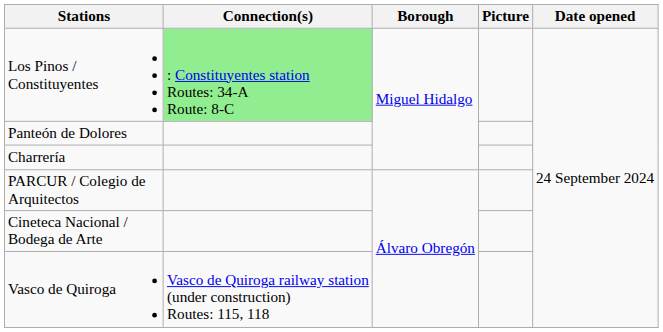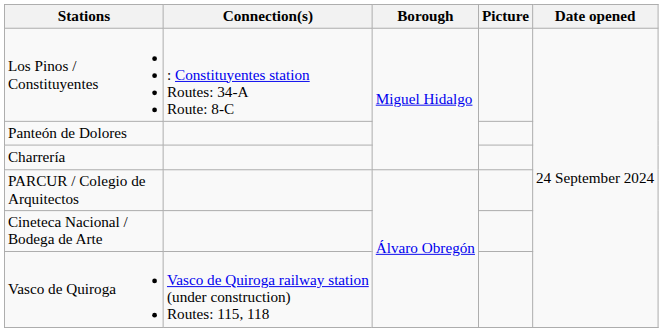(268, 83) lightgreen background -> (268, 83) no background
